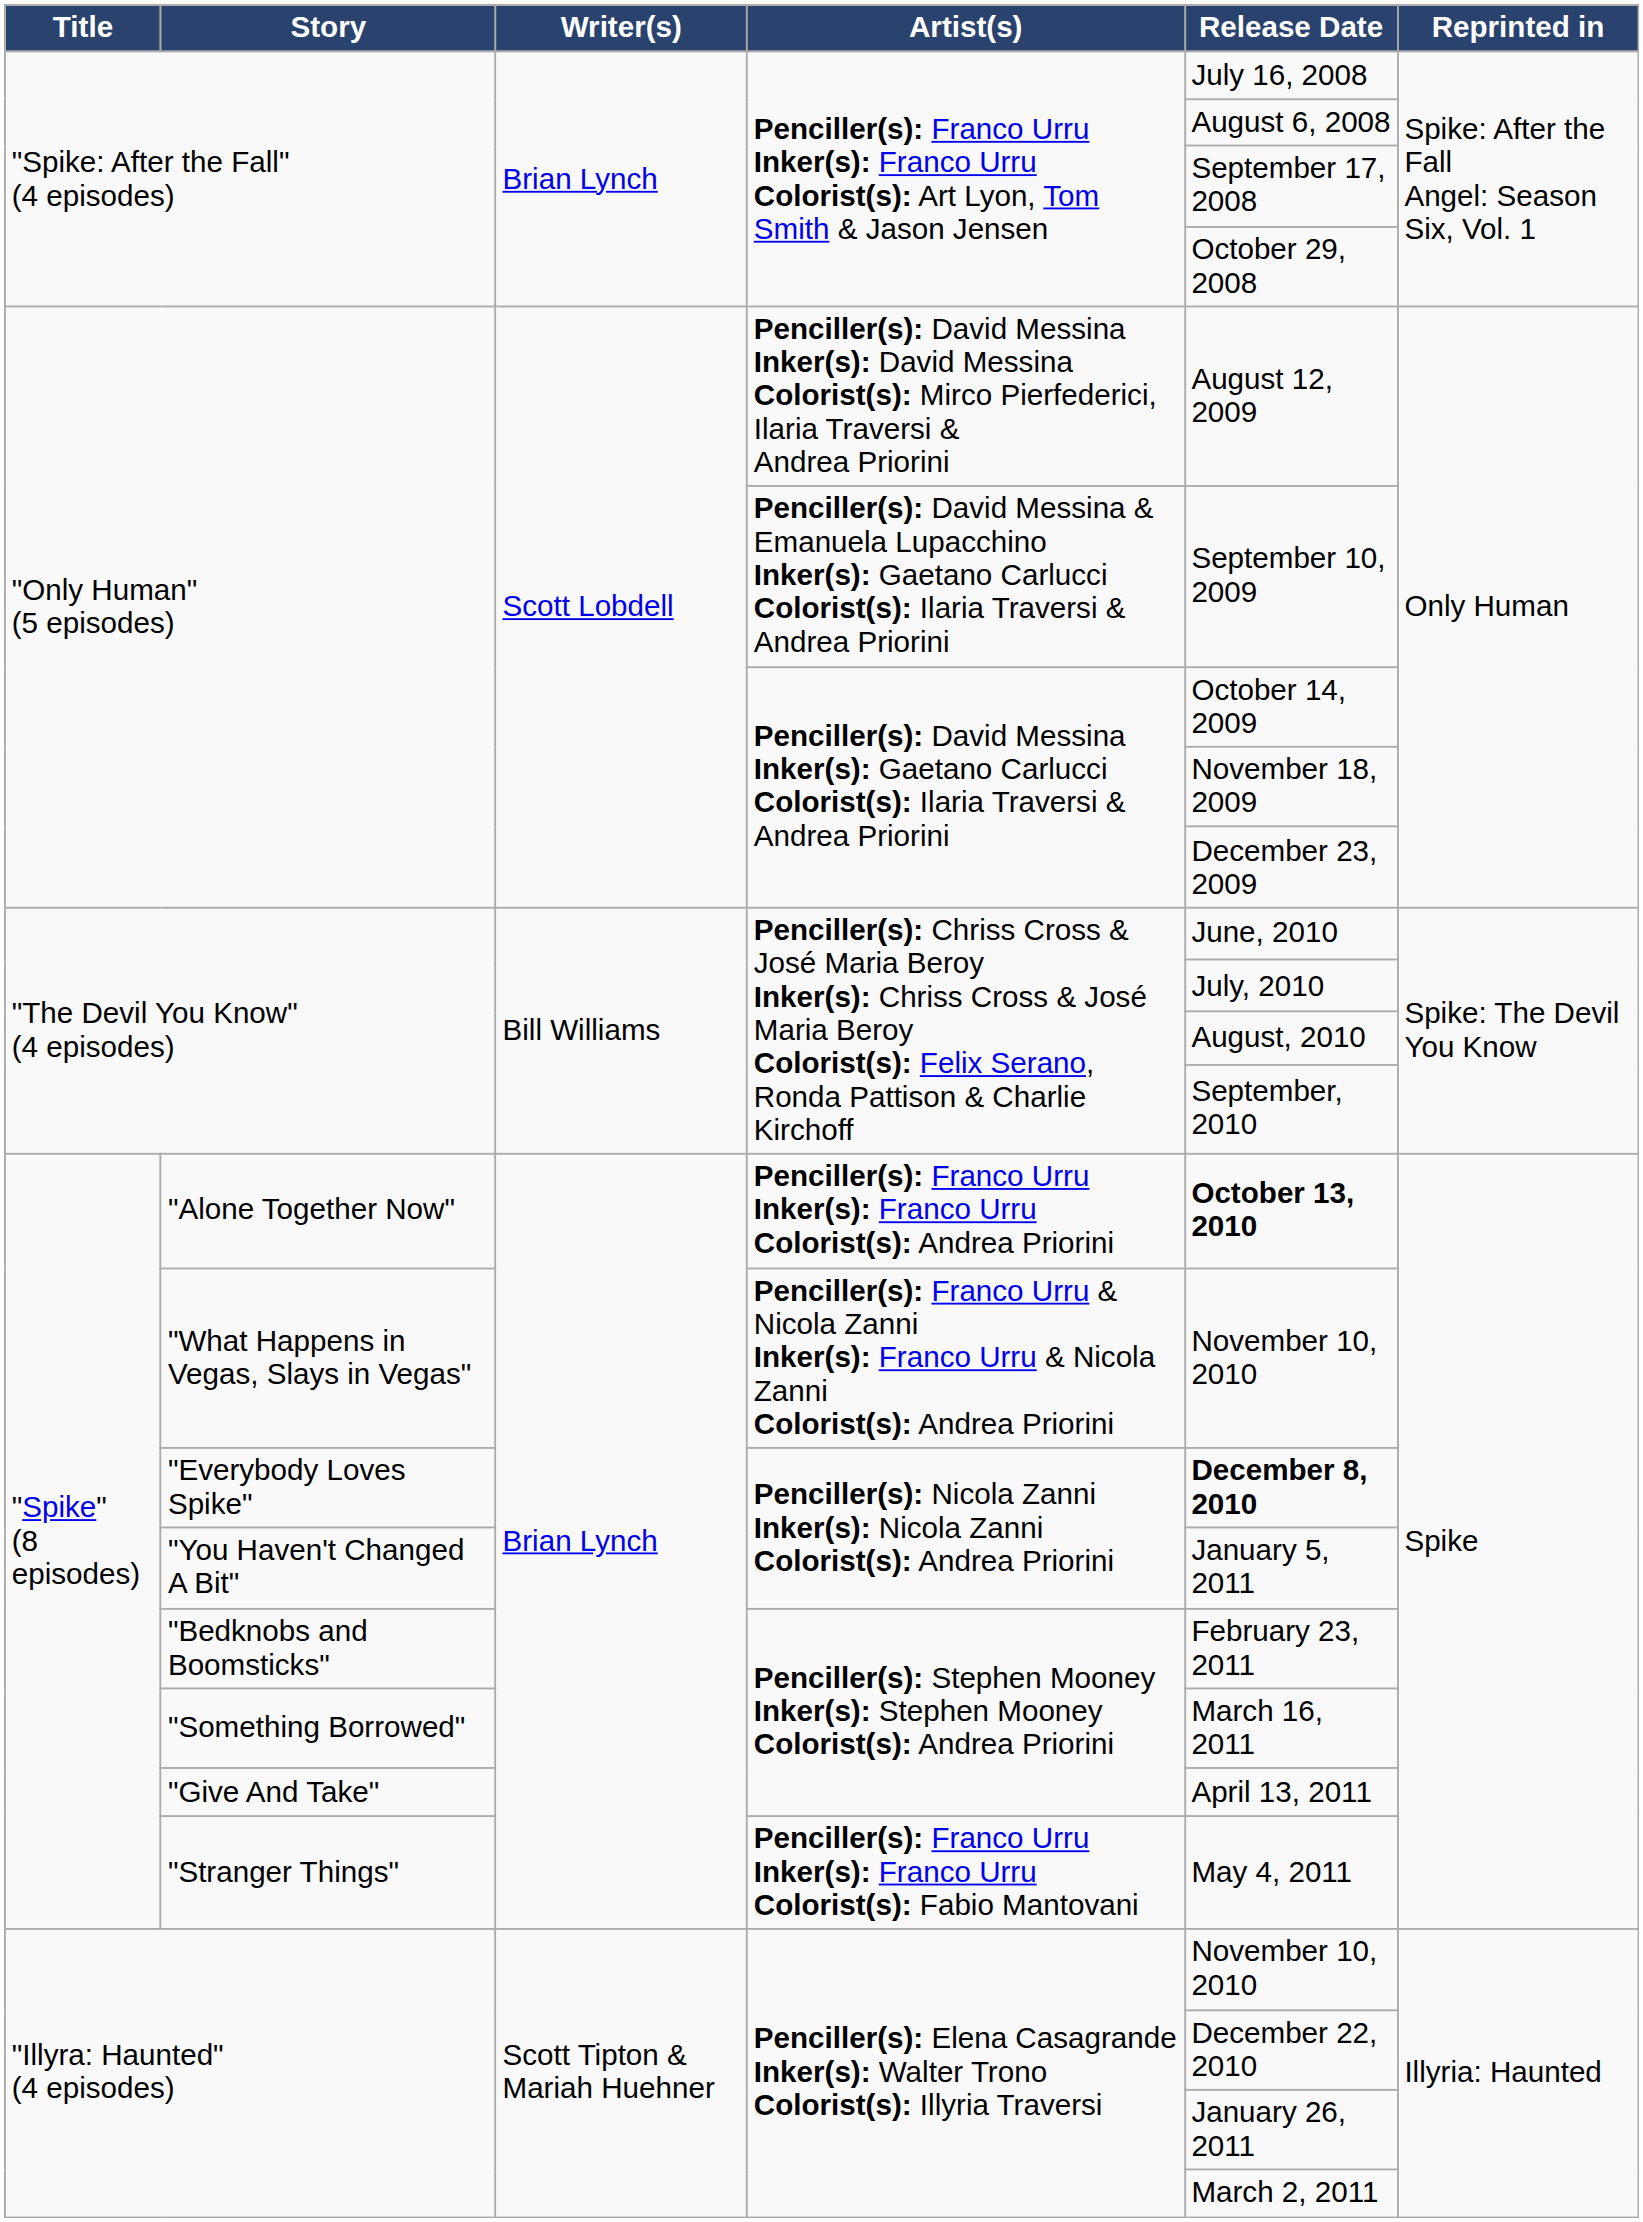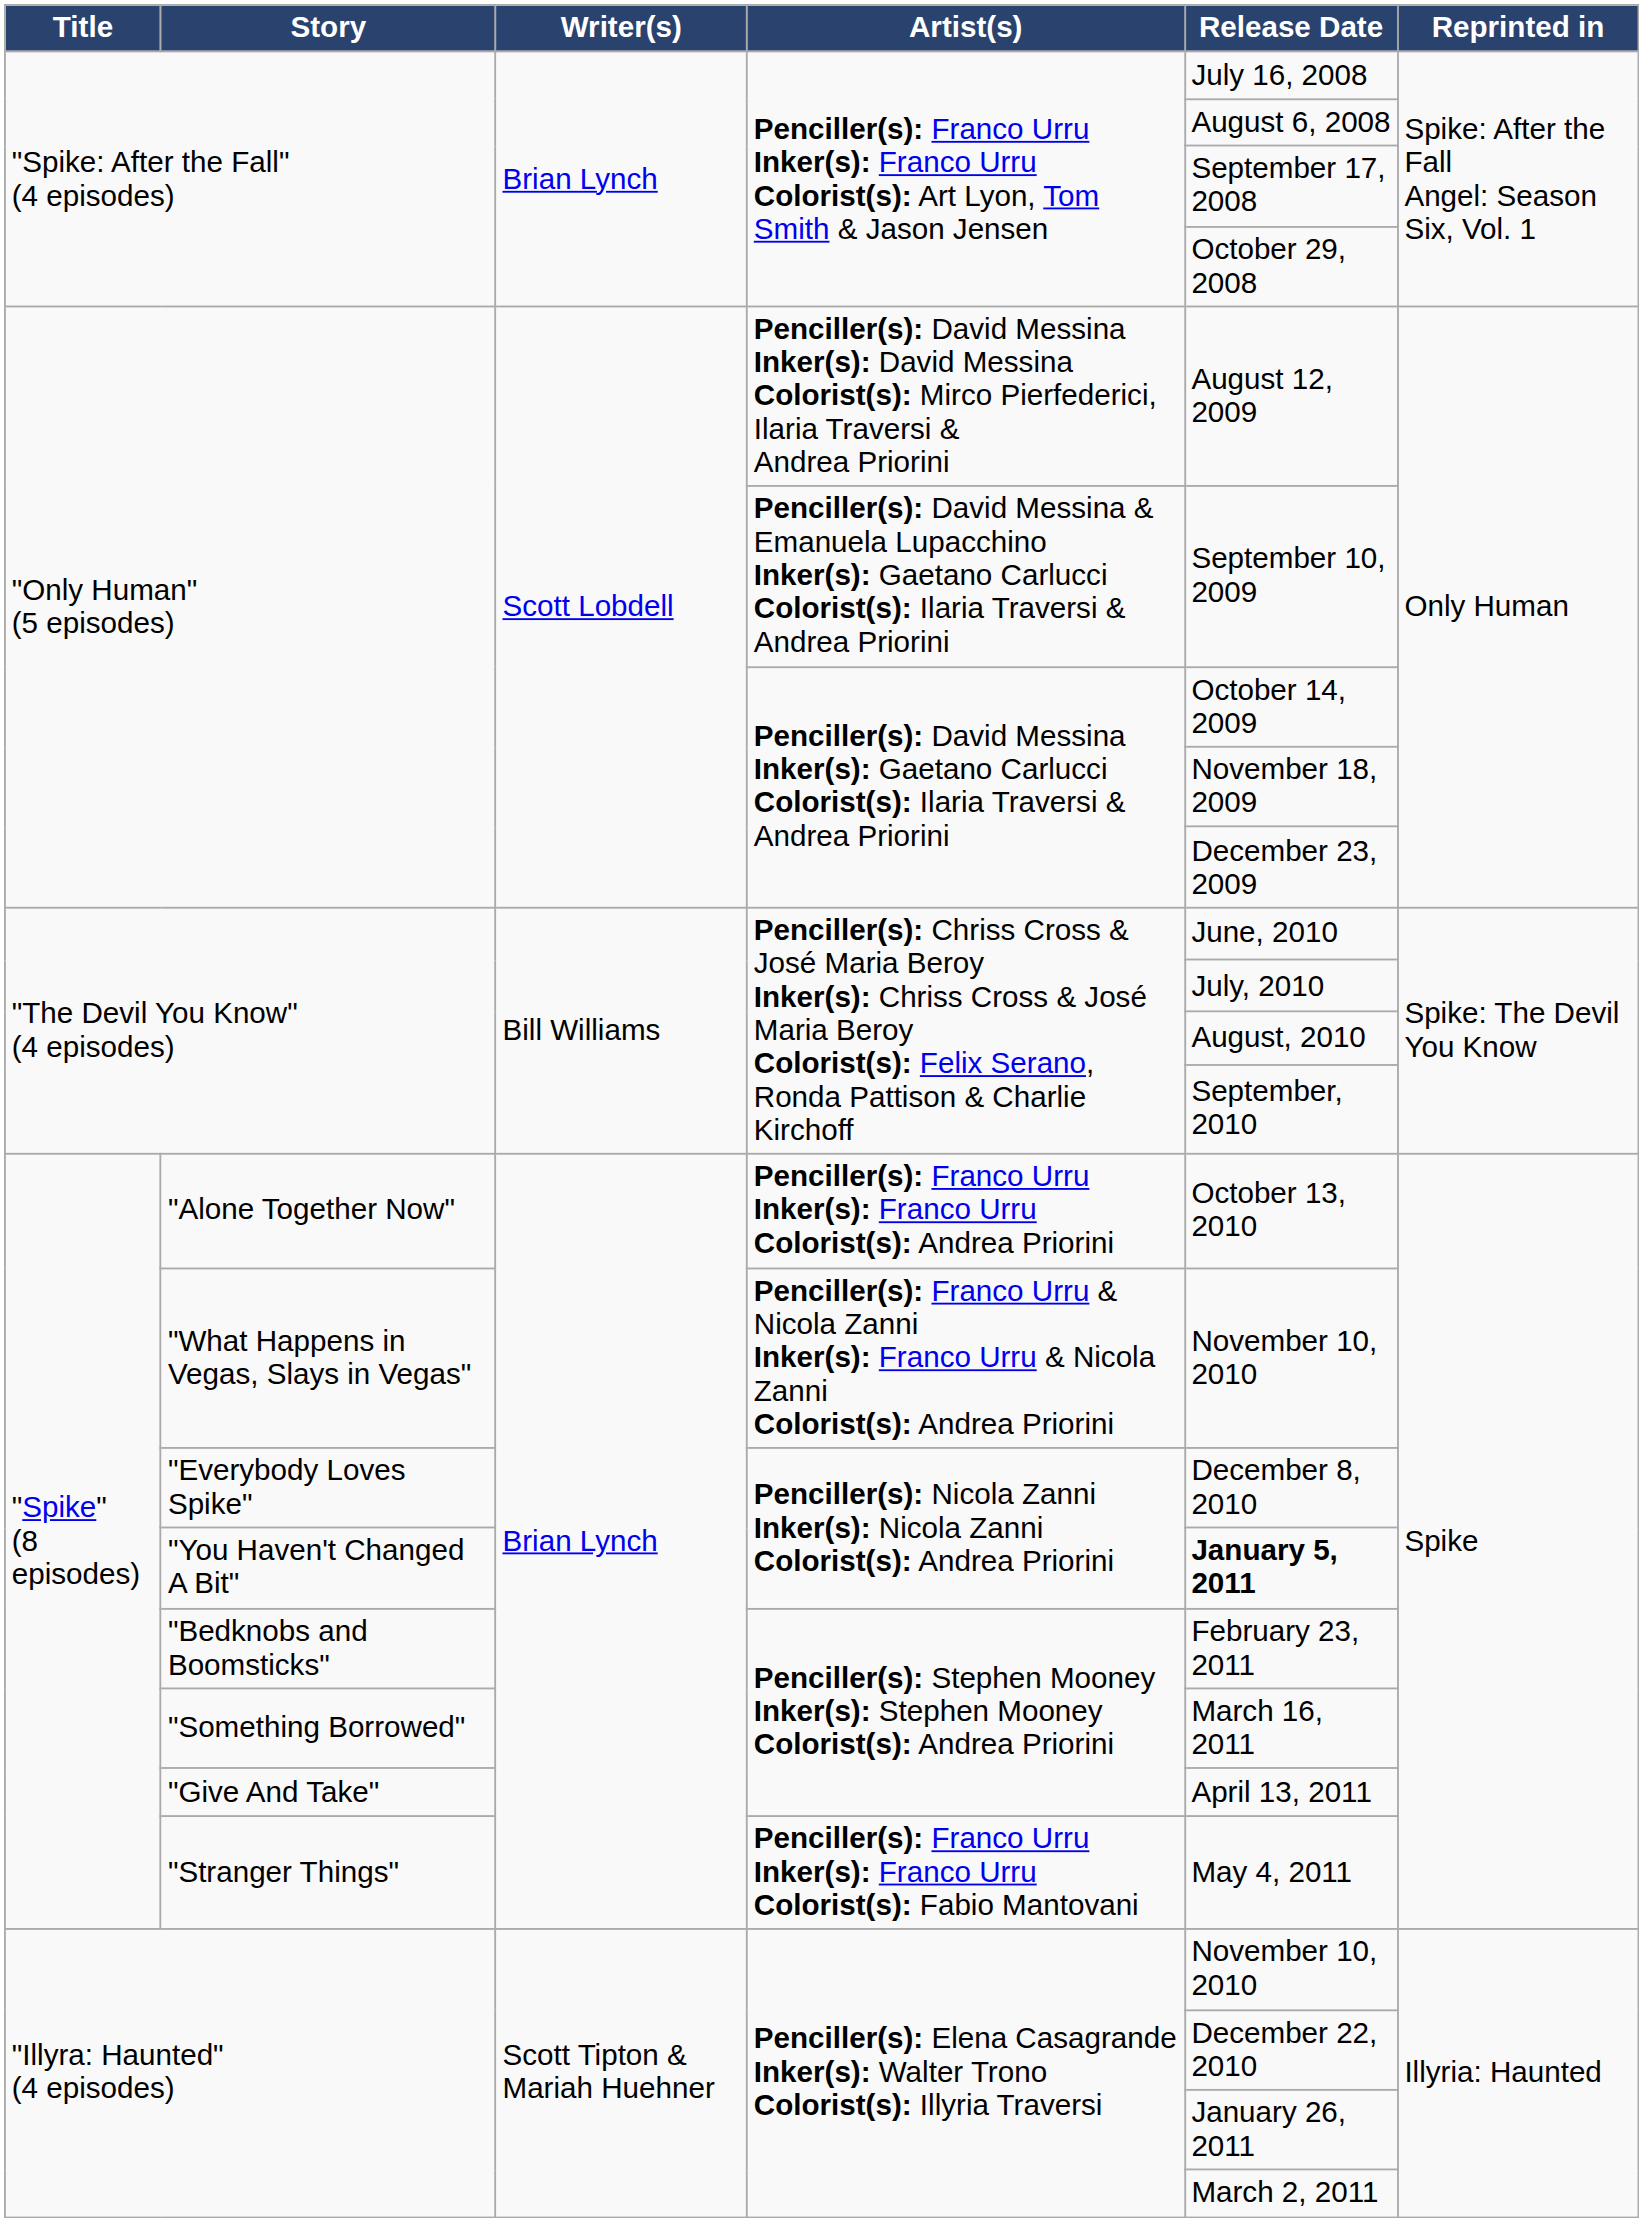(1273, 1210) bold -> (1269, 1210) normal
(1279, 1487) bold -> (1276, 1487) normal
(1260, 1567) normal -> (1265, 1567) bold
